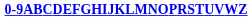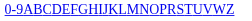(126, 9) bold -> (120, 9) normal
